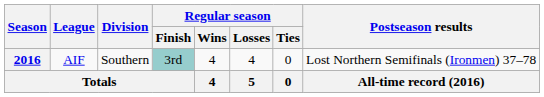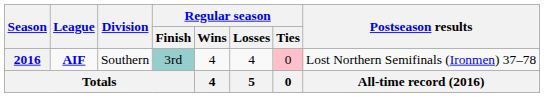(74, 59) normal -> (74, 59) bold
(288, 59) no background -> (288, 59) pink background
